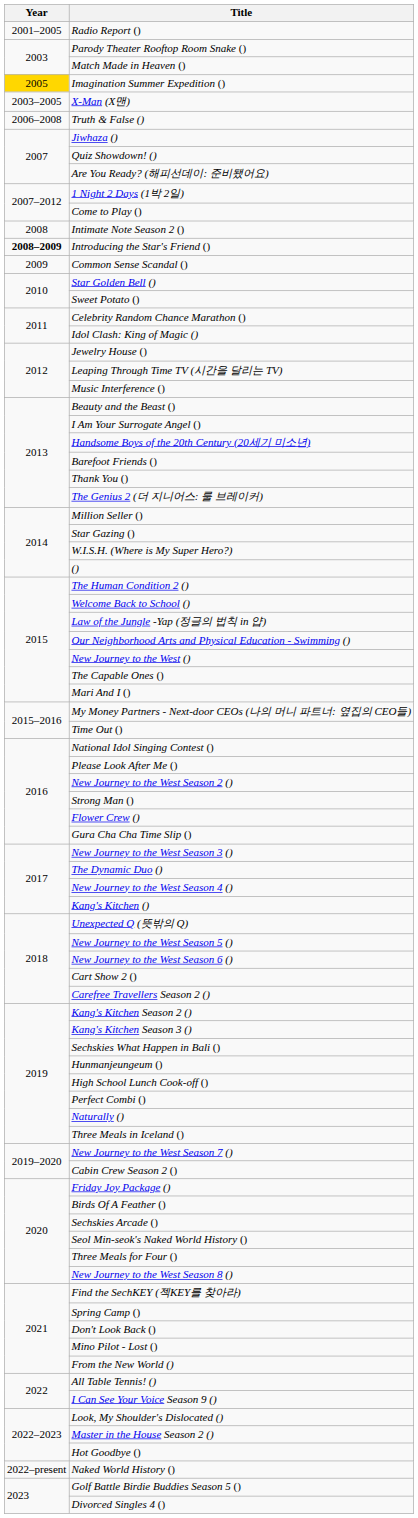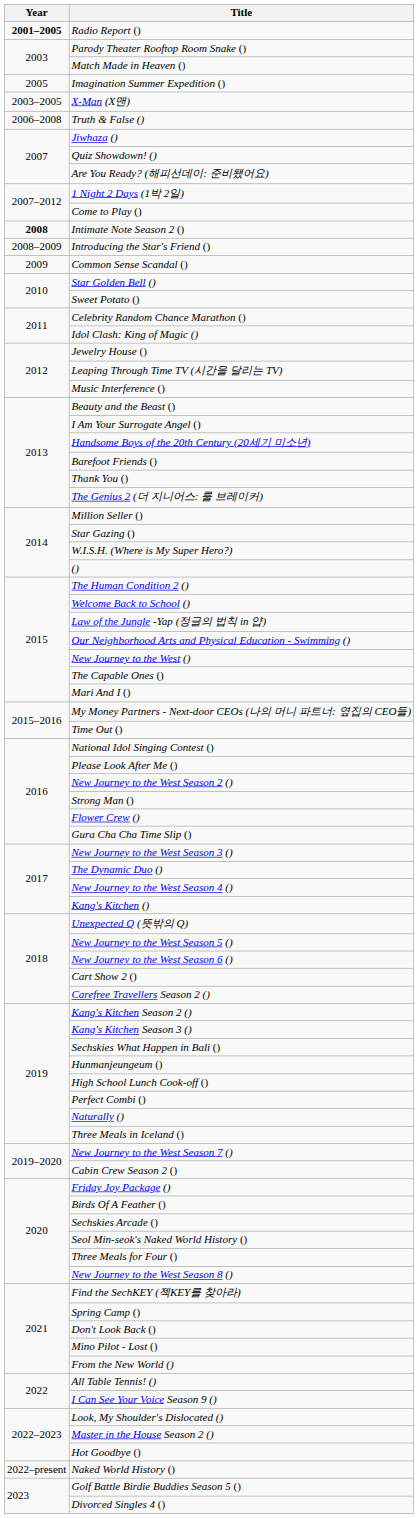(37, 30) normal -> (37, 30) bold
(37, 83) gold background -> (37, 83) no background
(37, 229) normal -> (37, 229) bold
(37, 247) bold -> (37, 247) normal
